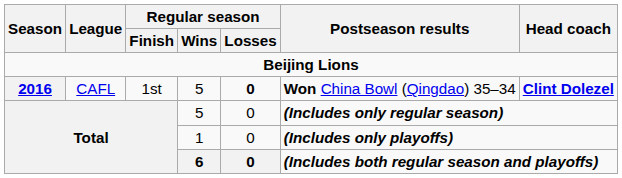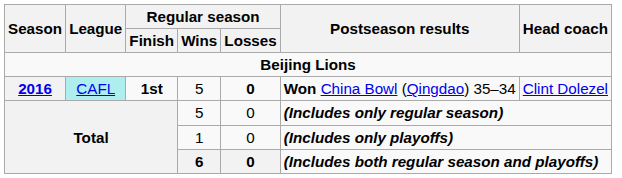(96, 89) no background -> (96, 89) paleturquoise background
(152, 89) normal -> (152, 89) bold
(568, 89) bold -> (565, 89) normal
